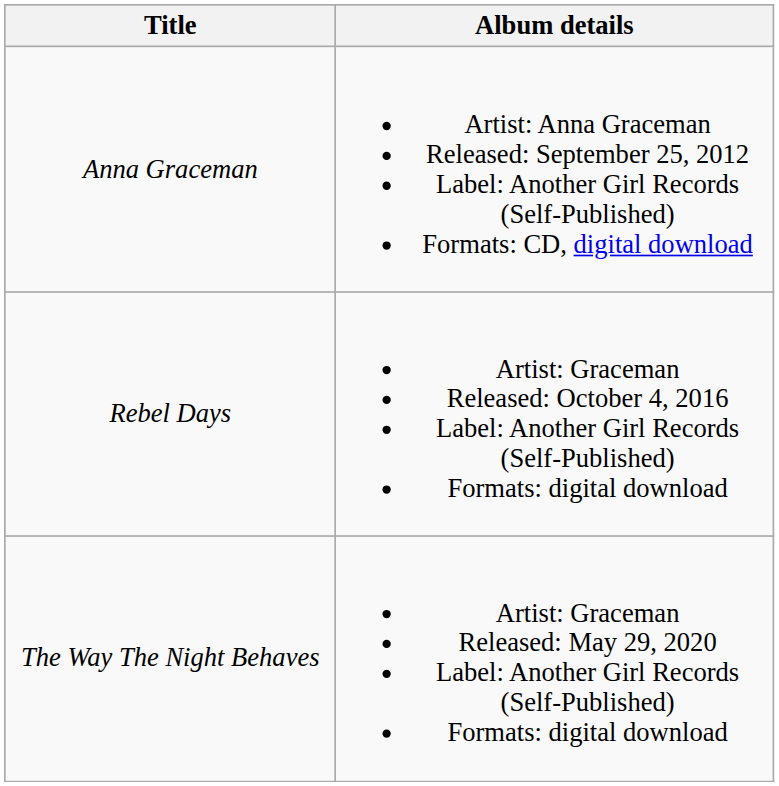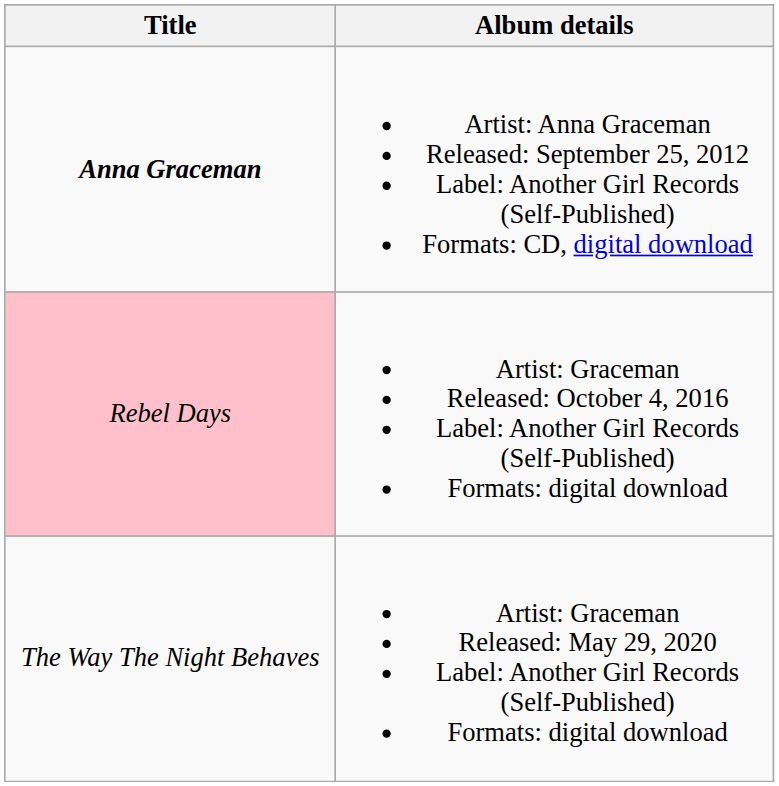(170, 168) normal -> (170, 168) bold
(170, 413) no background -> (170, 413) pink background
